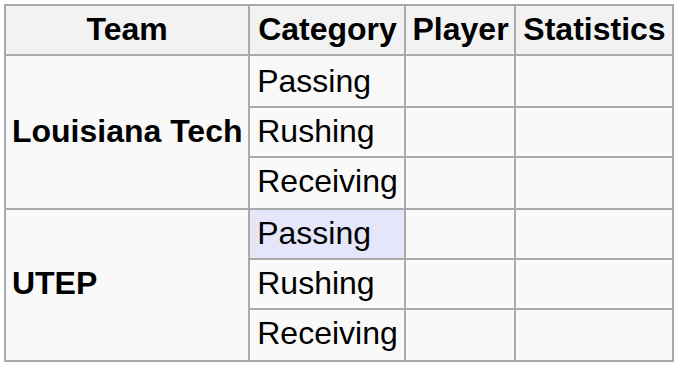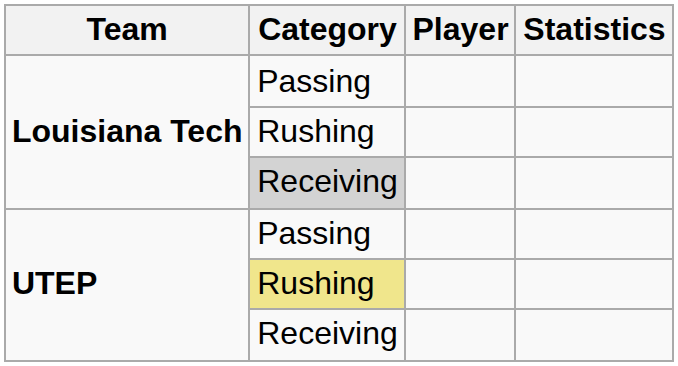(327, 182) no background -> (327, 182) lightgrey background
(314, 232) lavender background -> (314, 232) no background
(316, 283) no background -> (316, 283) khaki background
